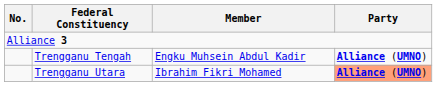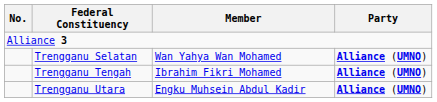+ row: (86, 57)
(230, 57) Engku Muhsein Abdul Kadir -> (218, 73) Ibrahim Fikri Mohamed
(218, 73) Ibrahim Fikri Mohamed -> (230, 89) Engku Muhsein Abdul Kadir
(382, 73) lightsalmon background -> (382, 89) no background
